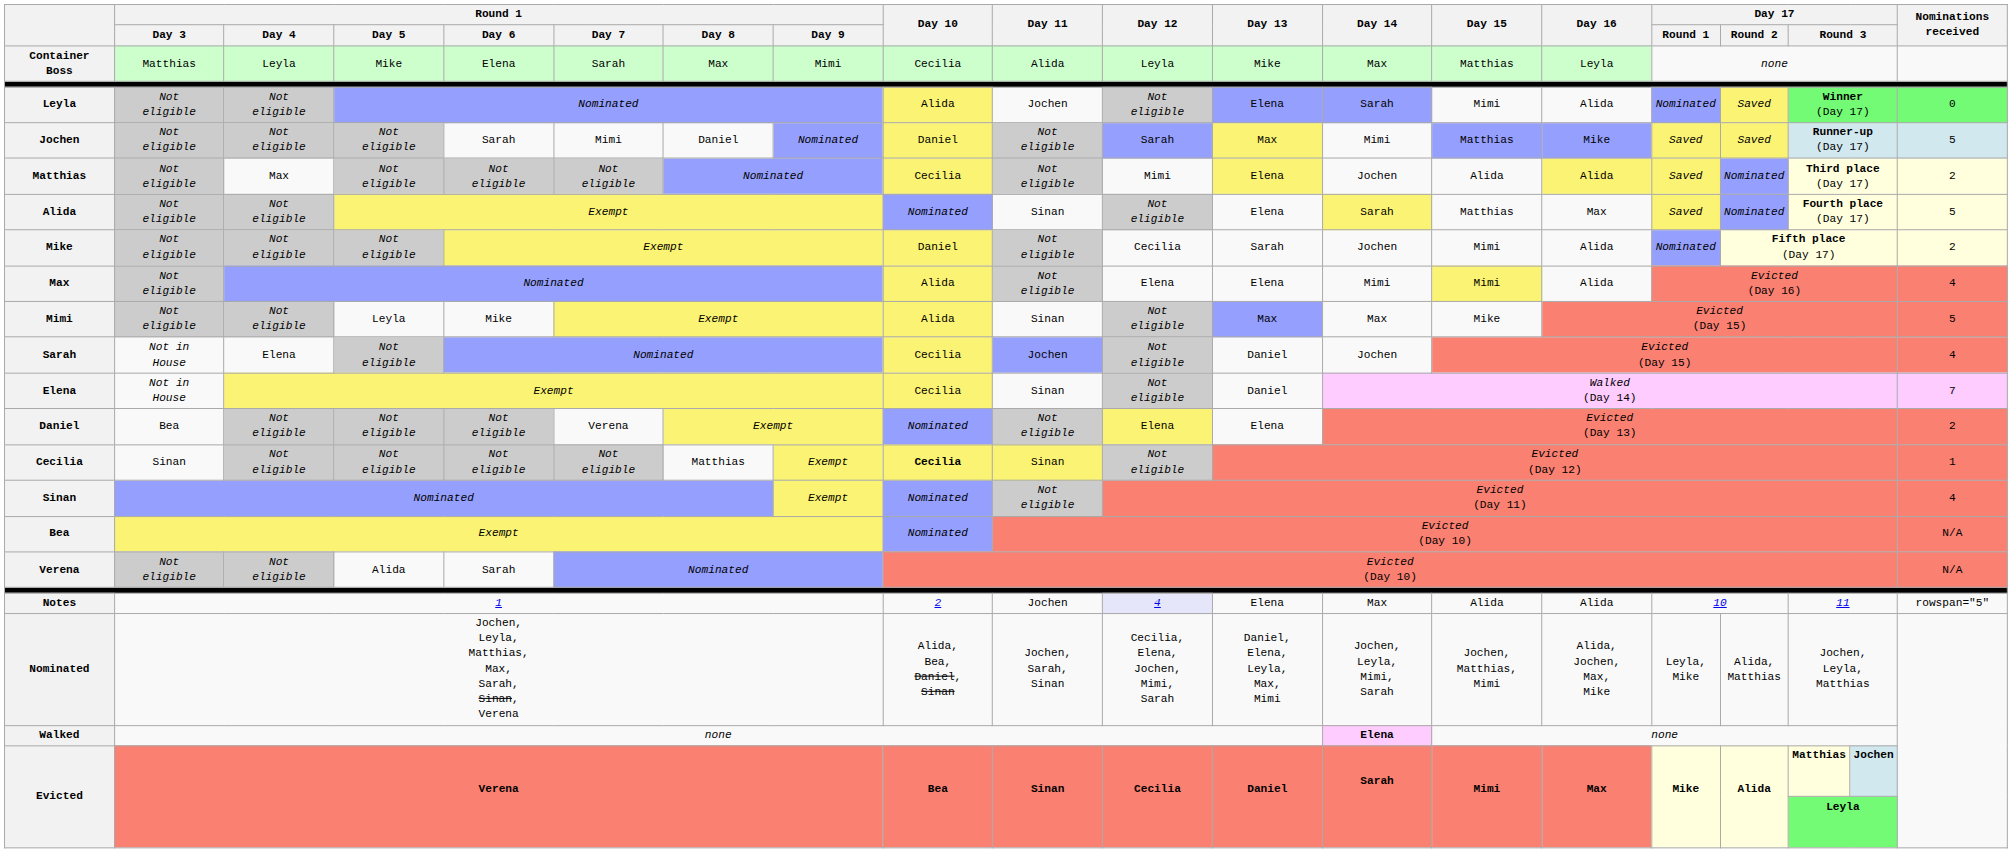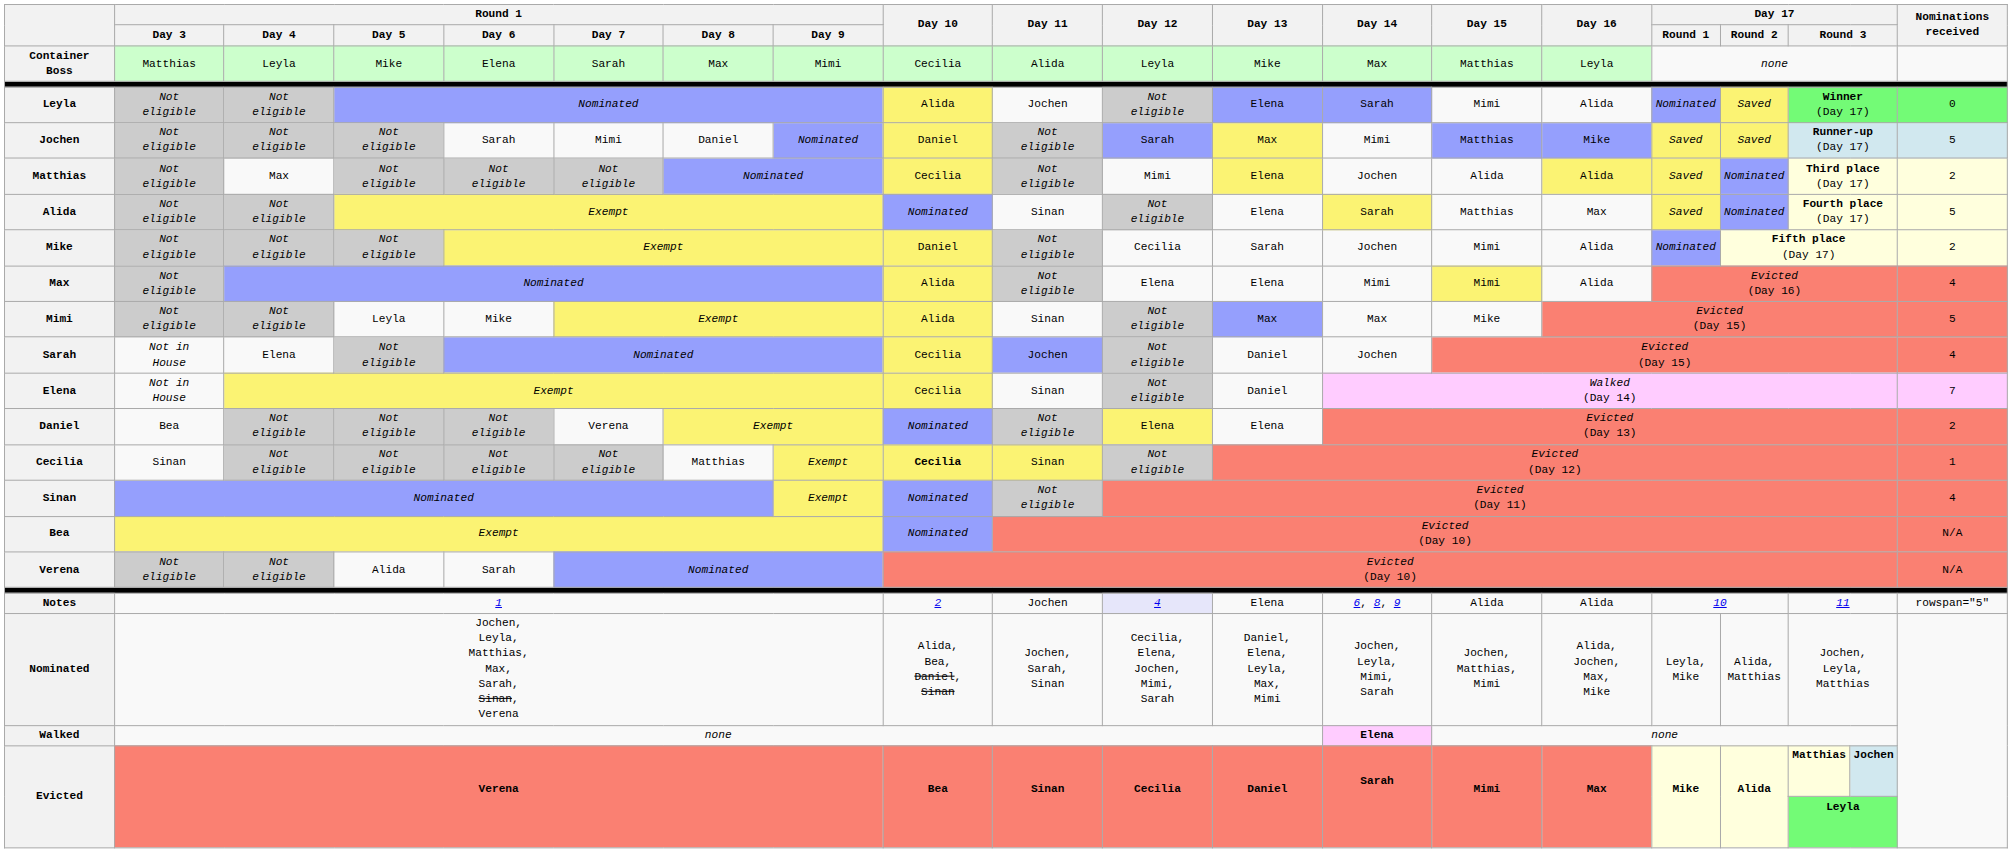(1377, 603) Max -> (1377, 603) 6, 8, 9
